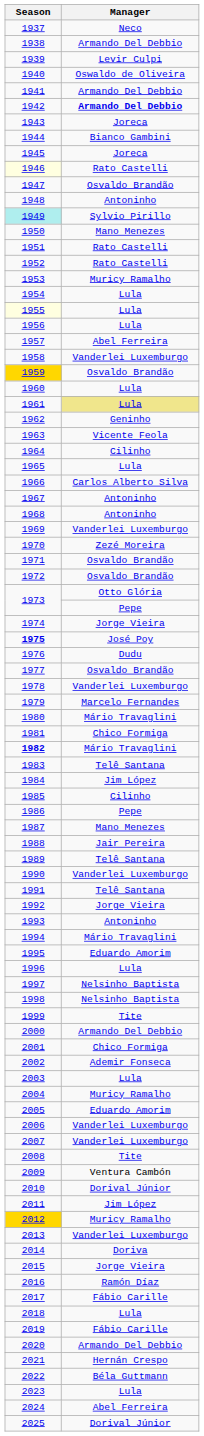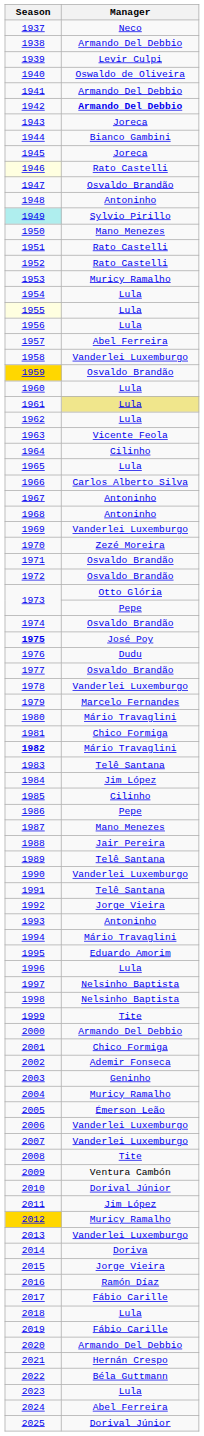(130, 420) Geninho -> (130, 420) Lula
(130, 624) Jorge Vieira -> (130, 624) Osvaldo Brandão
(130, 1078) Lula -> (130, 1078) Geninho
(130, 1110) Eduardo Amorim -> (130, 1110) Émerson Leão
